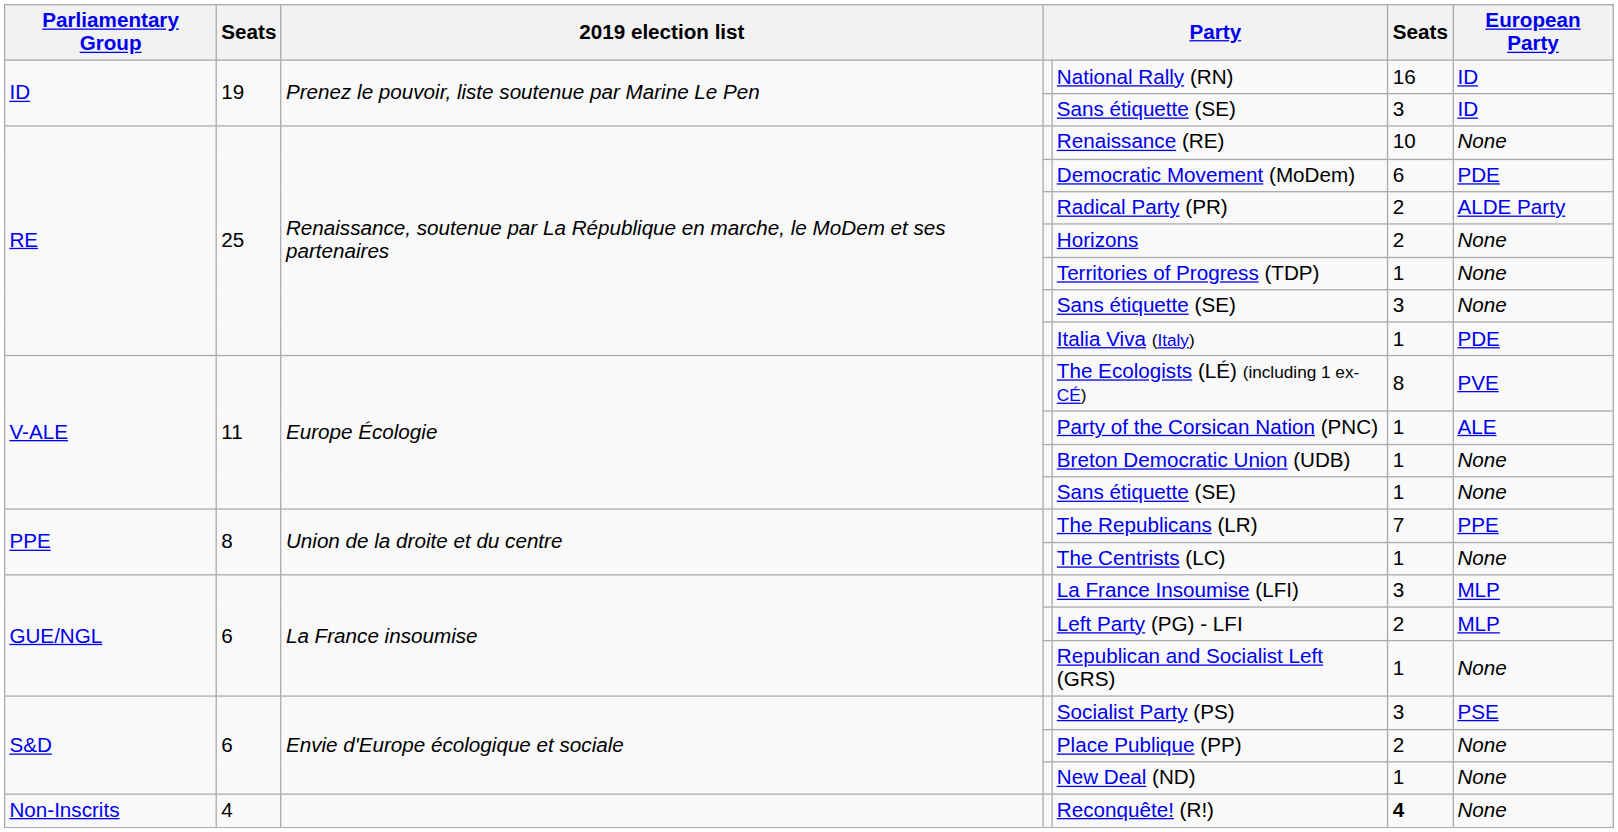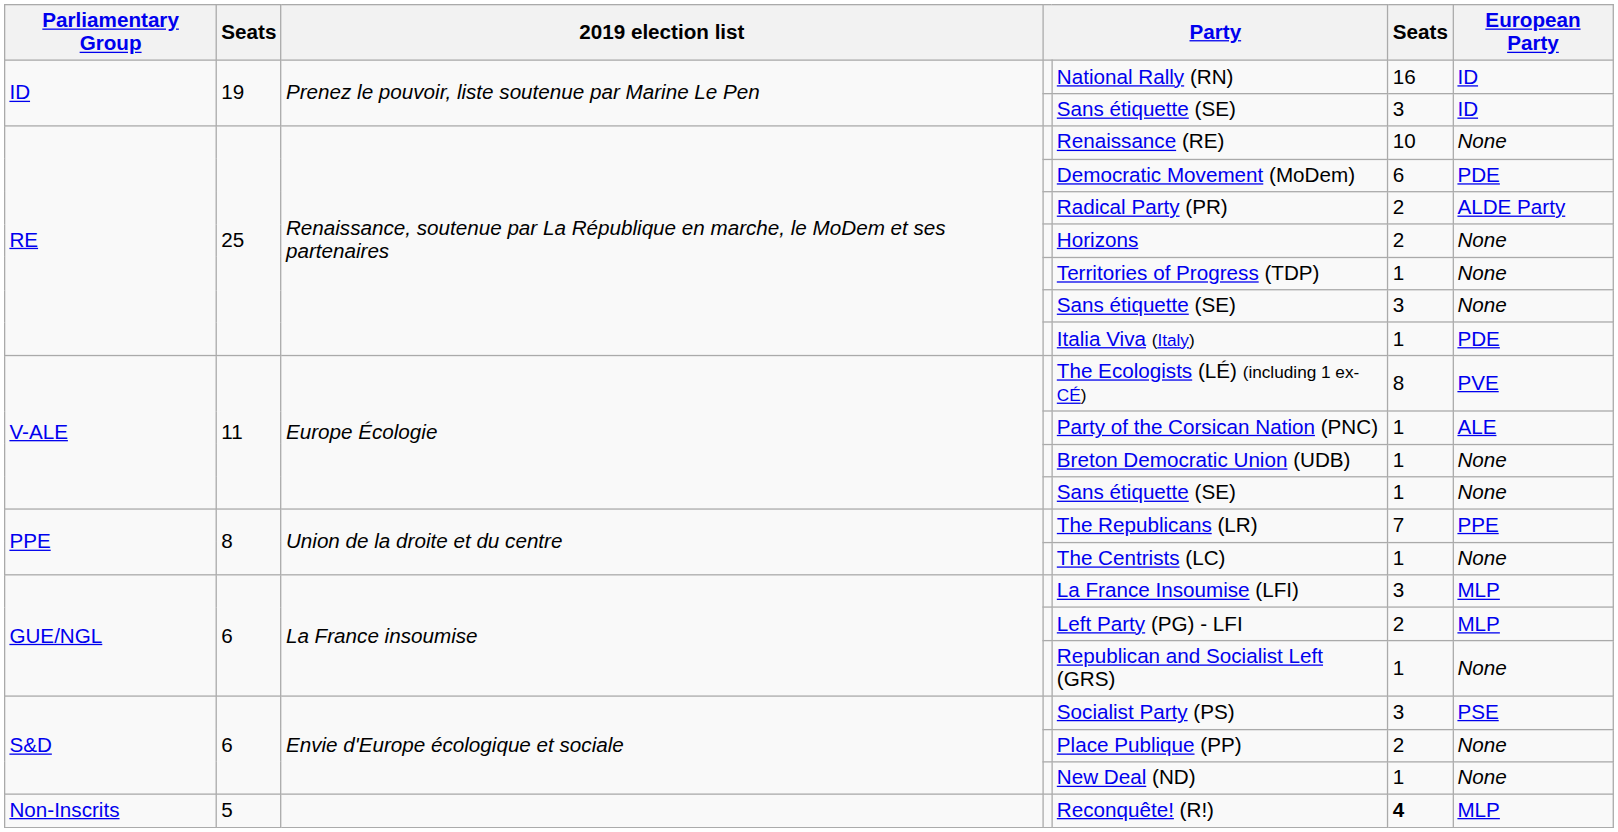(227, 810) 4 -> (227, 810) 5
(1482, 810) None -> (1479, 810) MLP
